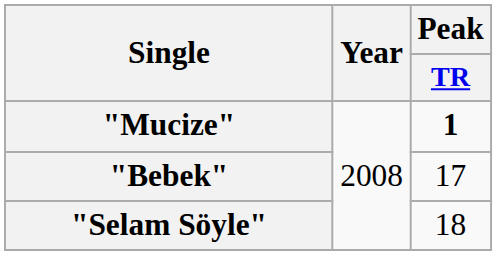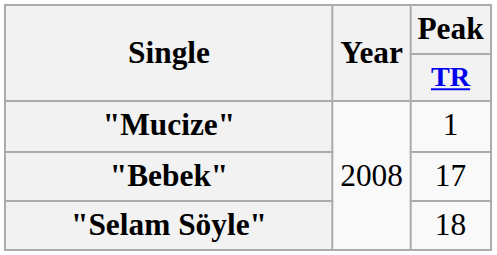(451, 125) bold -> (451, 125) normal
